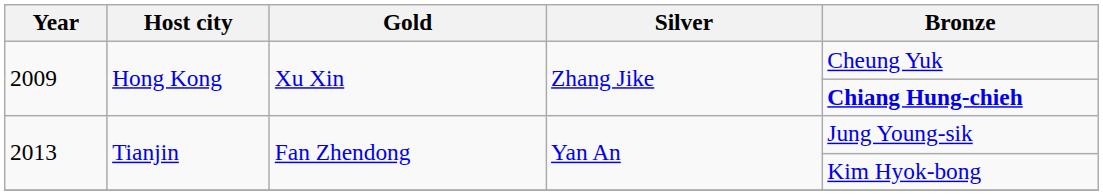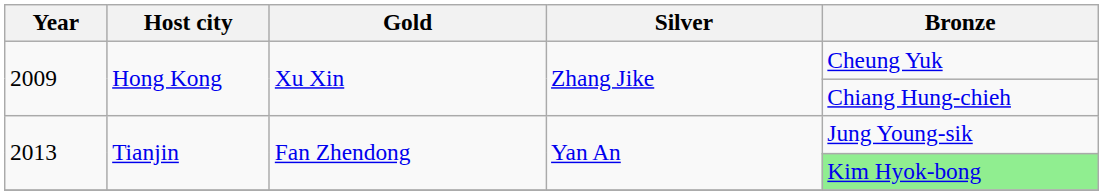(925, 97) bold -> (919, 97) normal
(904, 171) no background -> (904, 171) lightgreen background
